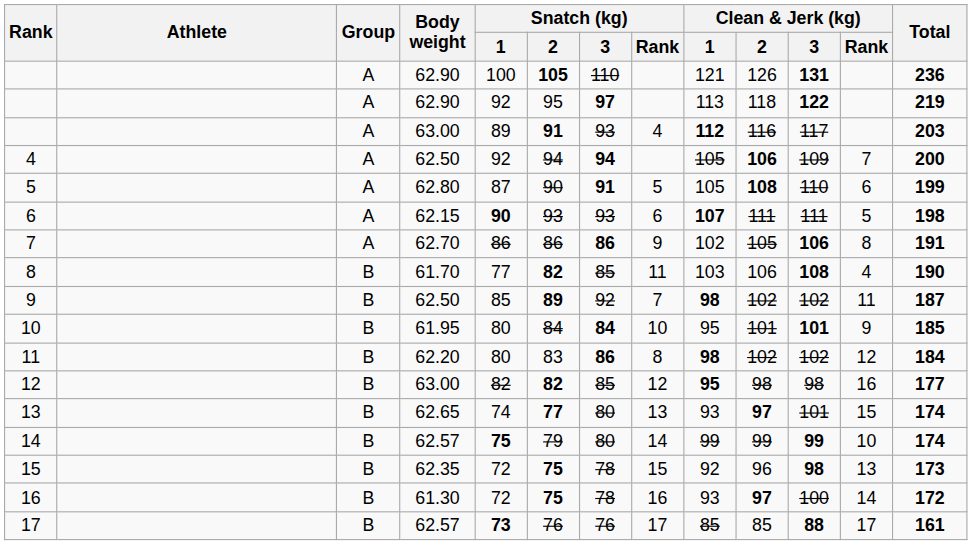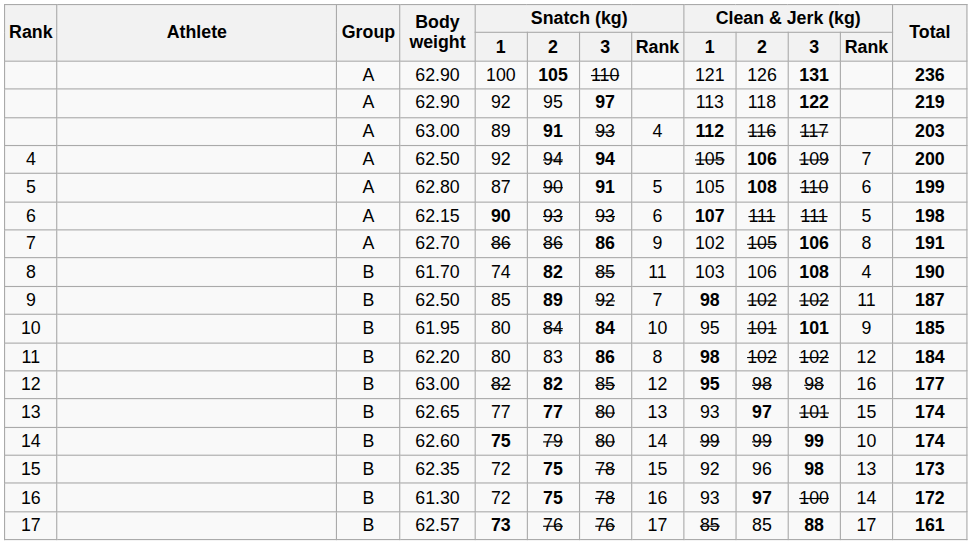(501, 272) 77 -> (501, 272) 74
(501, 412) 74 -> (501, 412) 77
(437, 441) 62.57 -> (437, 441) 62.60
